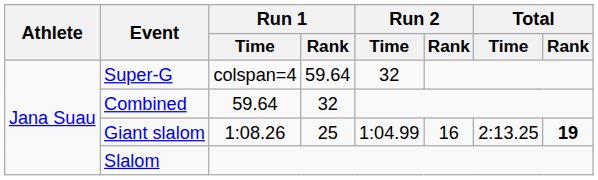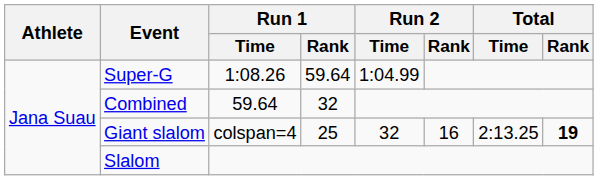(255, 75) colspan=4 -> (255, 75) 1:08.26
(389, 75) 32 -> (389, 75) 1:04.99
(255, 132) 1:08.26 -> (255, 132) colspan=4
(389, 132) 1:04.99 -> (389, 132) 32
